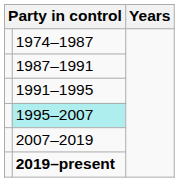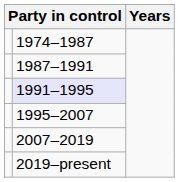(55, 90) no background -> (55, 90) lavender background
(55, 115) paleturquoise background -> (55, 115) no background
(65, 164) bold -> (63, 164) normal
